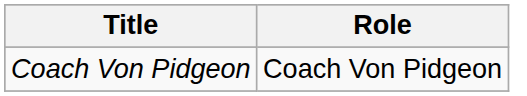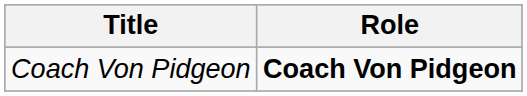(383, 68) normal -> (390, 68) bold
